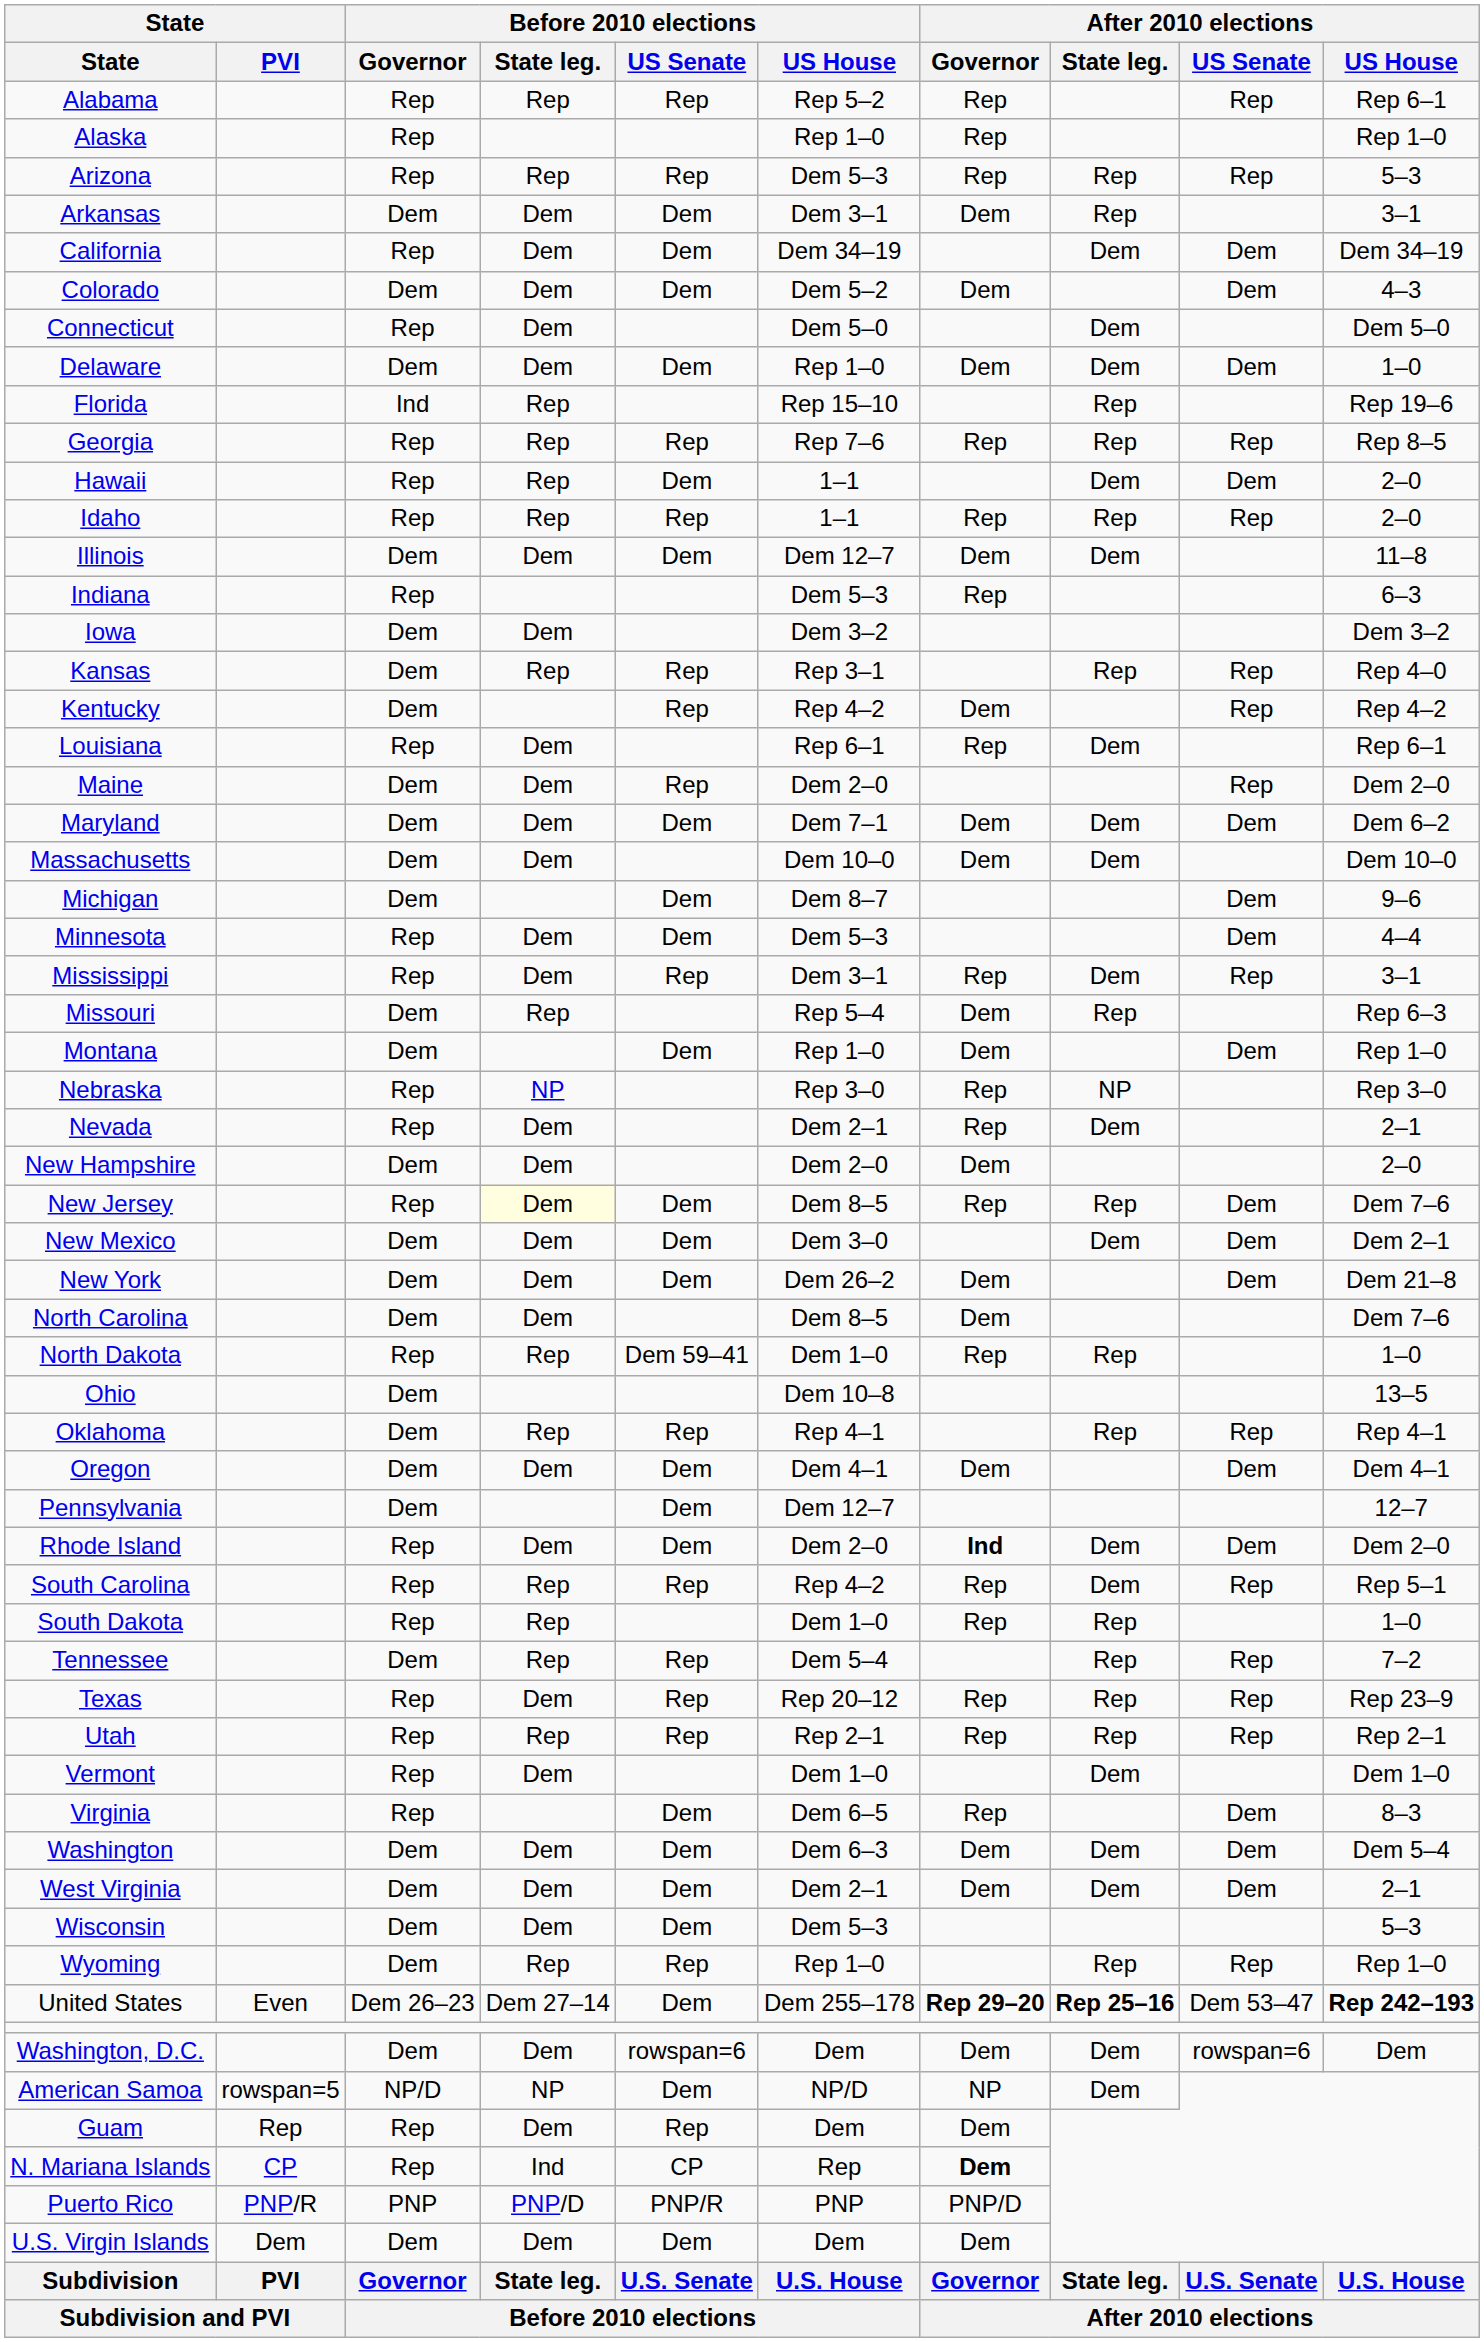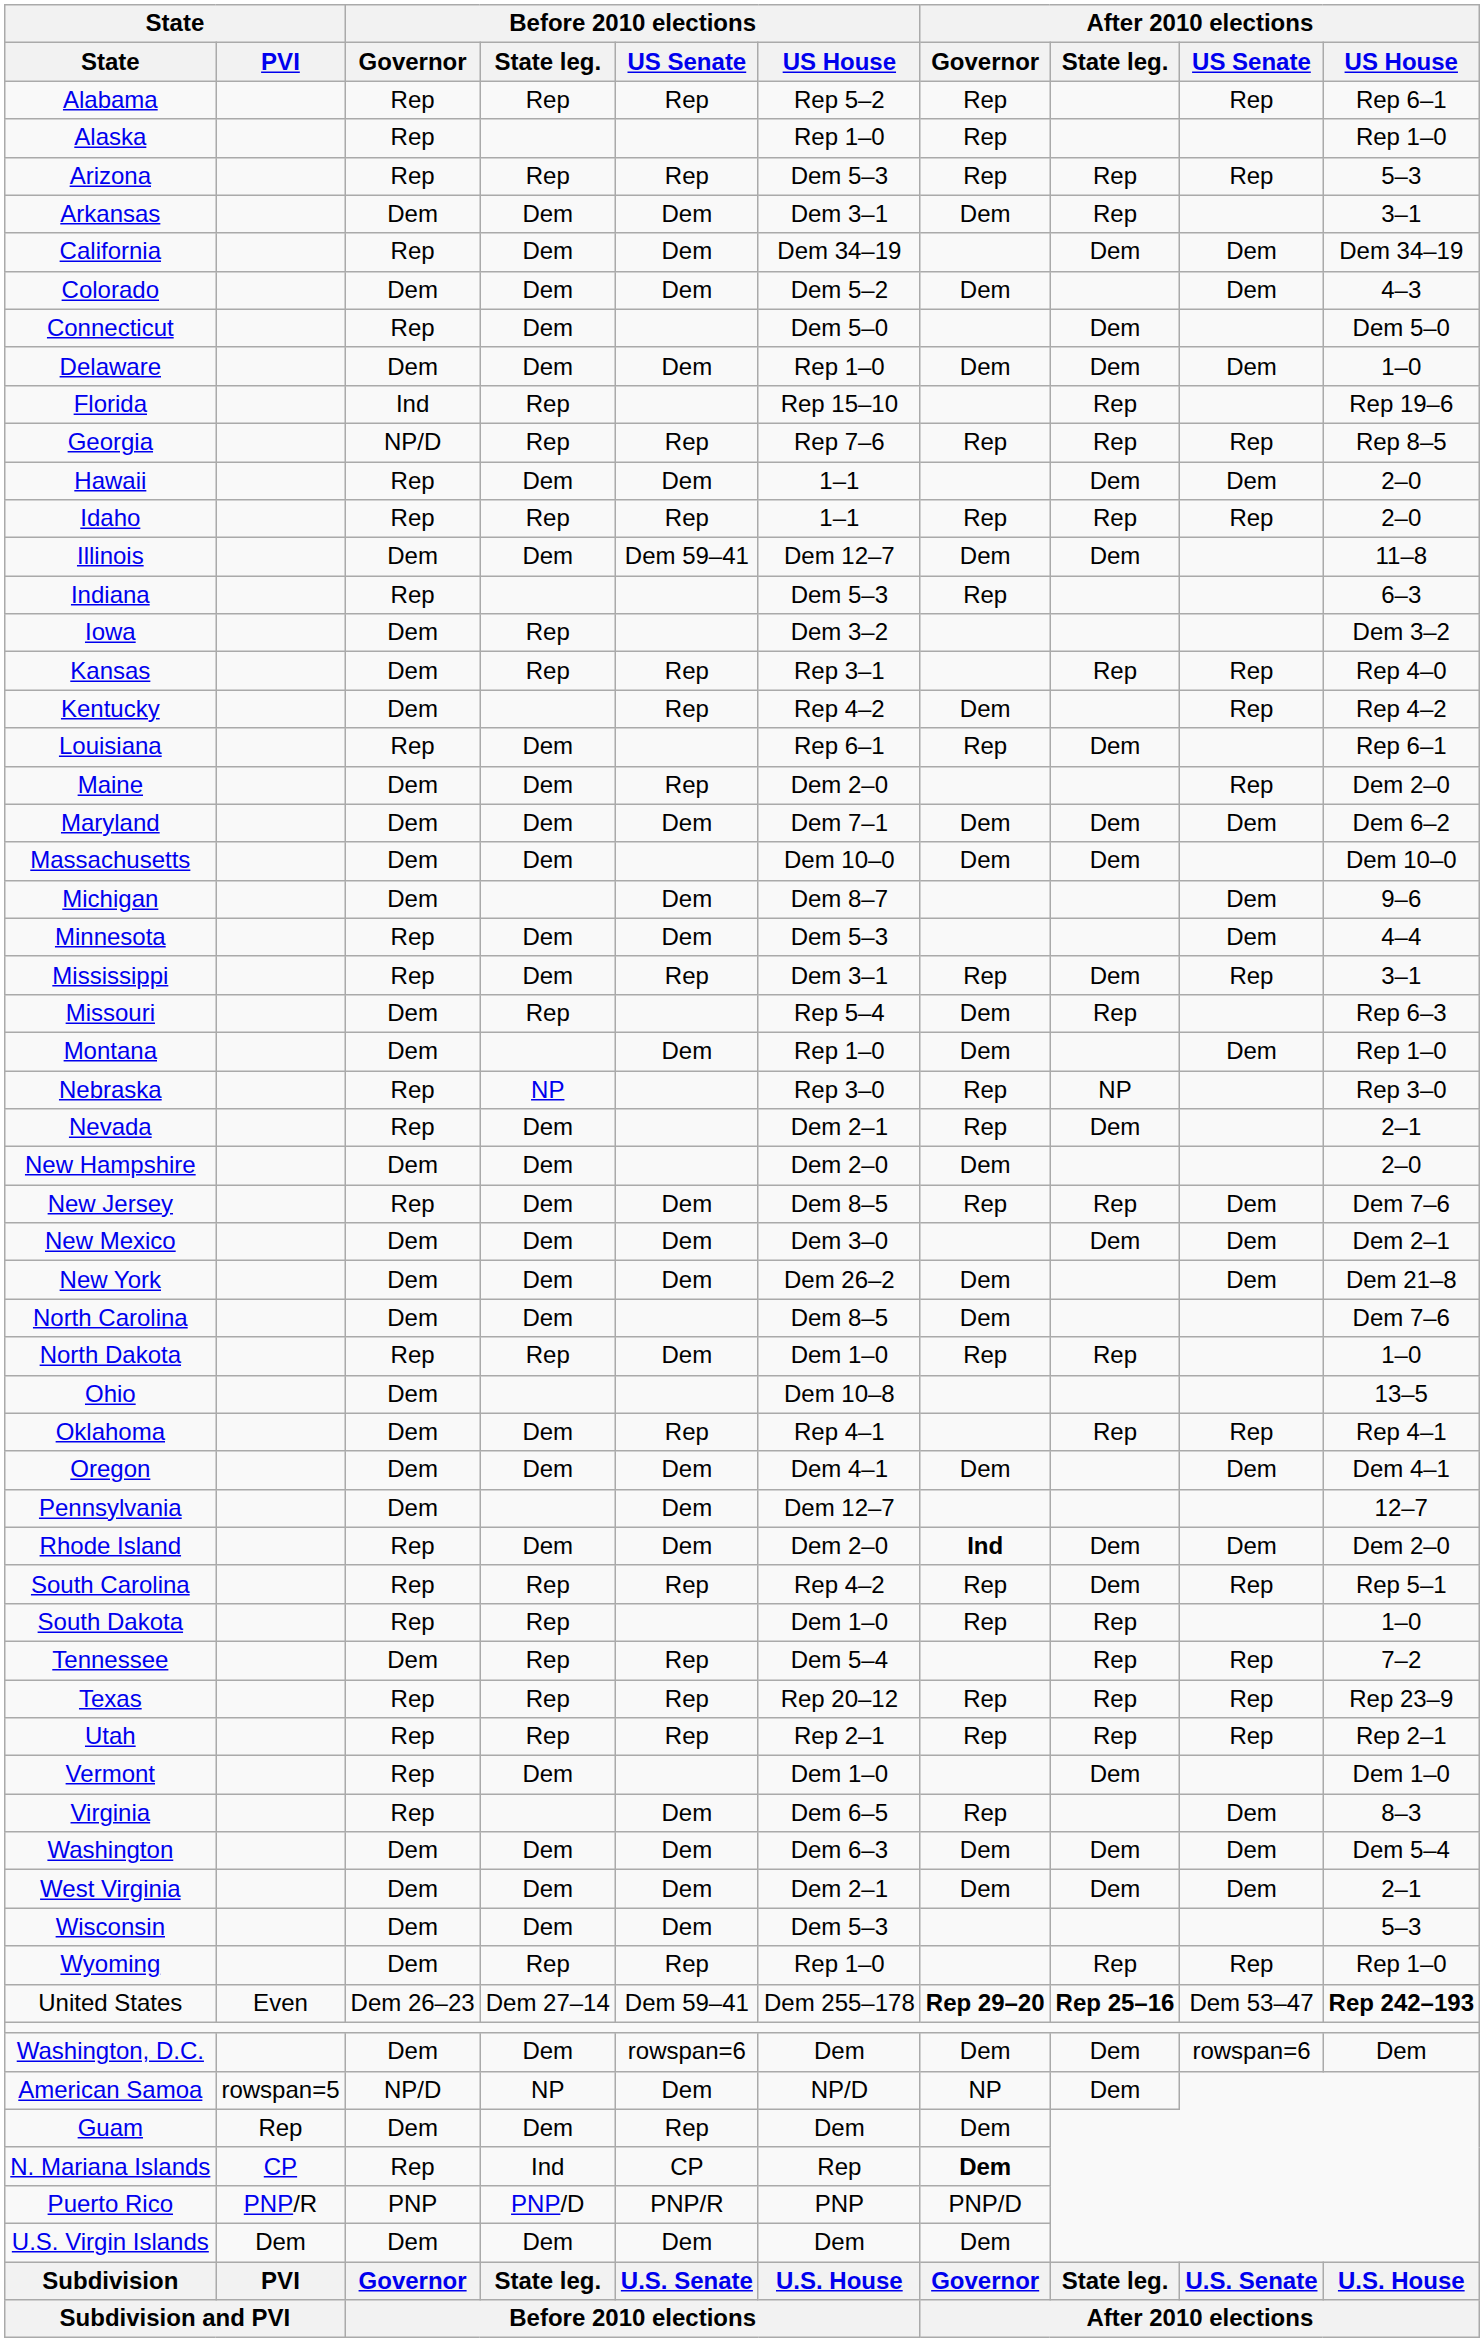(413, 442) Rep -> (413, 442) NP/D
(548, 480) Rep -> (548, 480) Dem
(687, 556) Dem -> (687, 556) Dem 59–41
(548, 632) Dem -> (548, 632) Rep
(548, 1203) lightyellow background -> (548, 1203) no background
(687, 1355) Dem 59–41 -> (687, 1355) Dem
(548, 1431) Rep -> (548, 1431) Dem
(548, 1698) Dem -> (548, 1698) Rep
(687, 2002) Dem -> (687, 2002) Dem 59–41
(413, 2128) Rep -> (413, 2128) Dem
